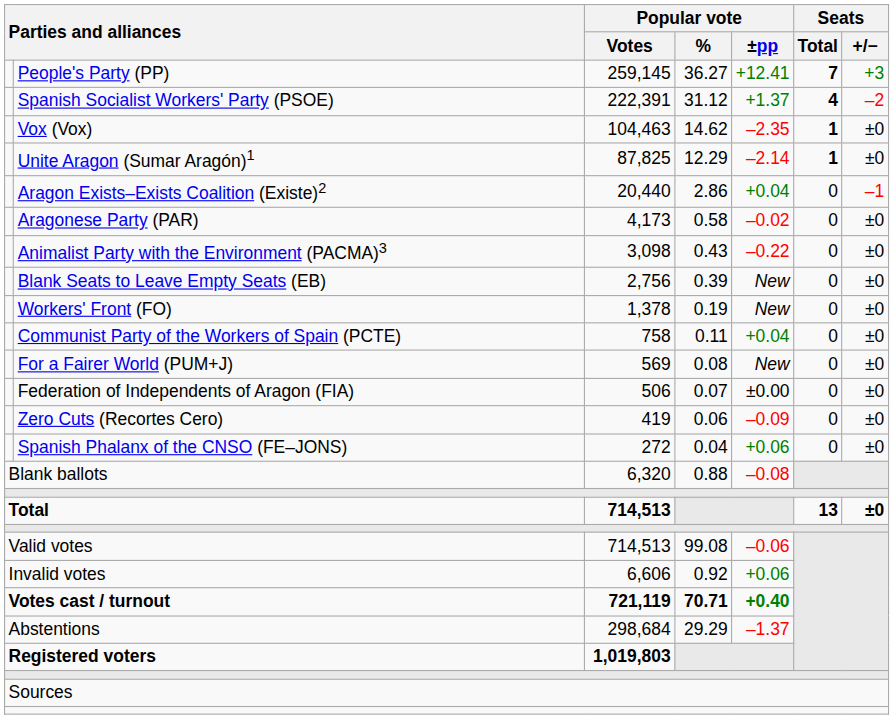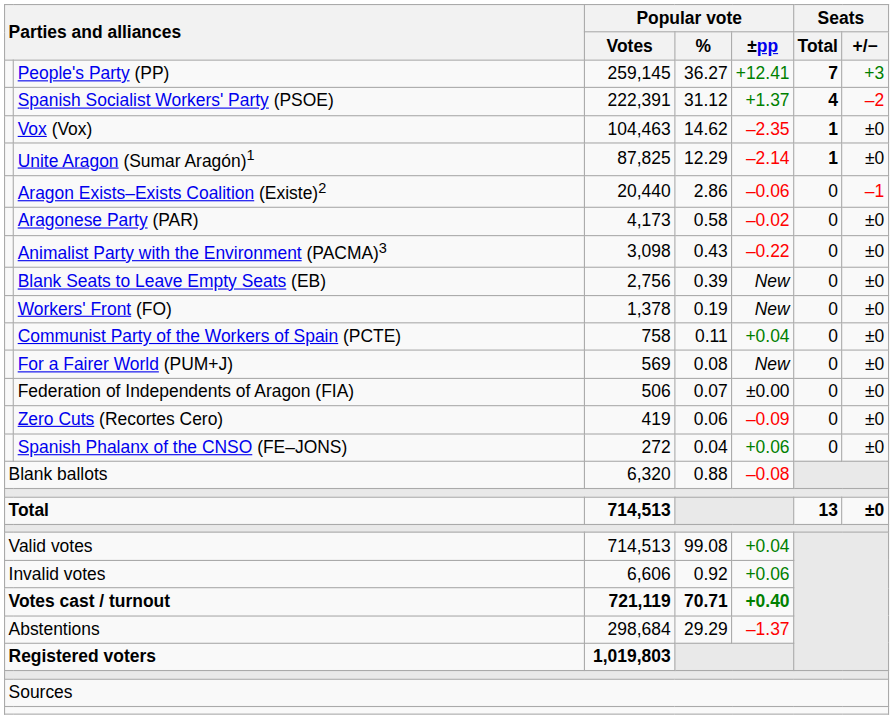(768, 191) +0.04 -> (768, 191) –0.06
(768, 546) –0.06 -> (768, 546) +0.04
